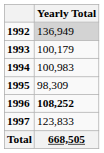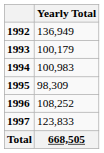(56, 31) lightgrey background -> (56, 31) no background
(56, 103) bold -> (56, 103) normal
